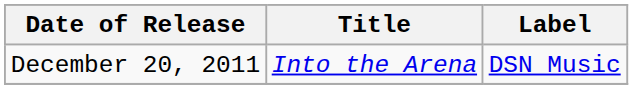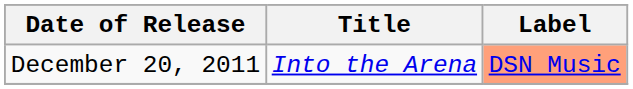(555, 65) no background -> (555, 65) lightsalmon background
